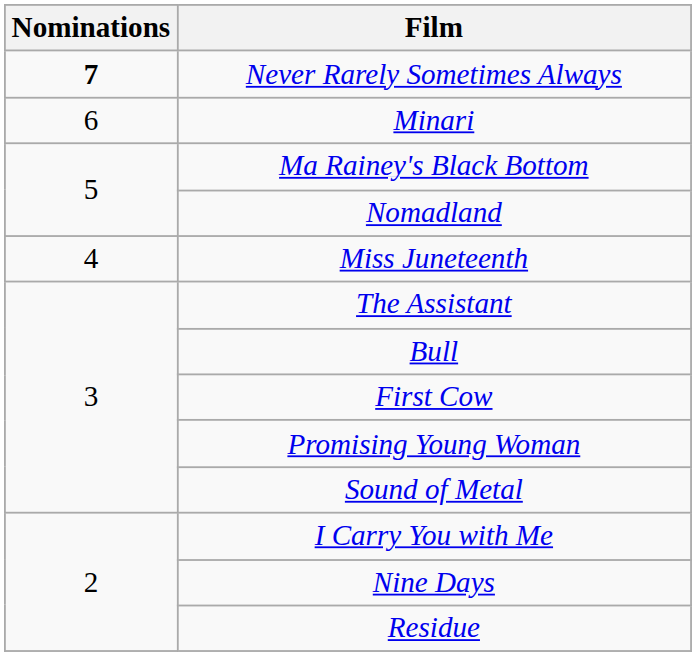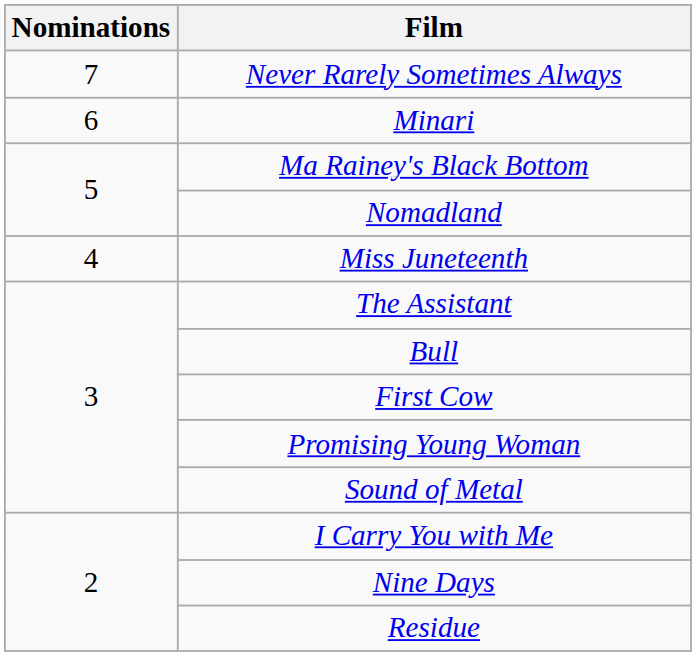(91, 73) bold -> (91, 73) normal
